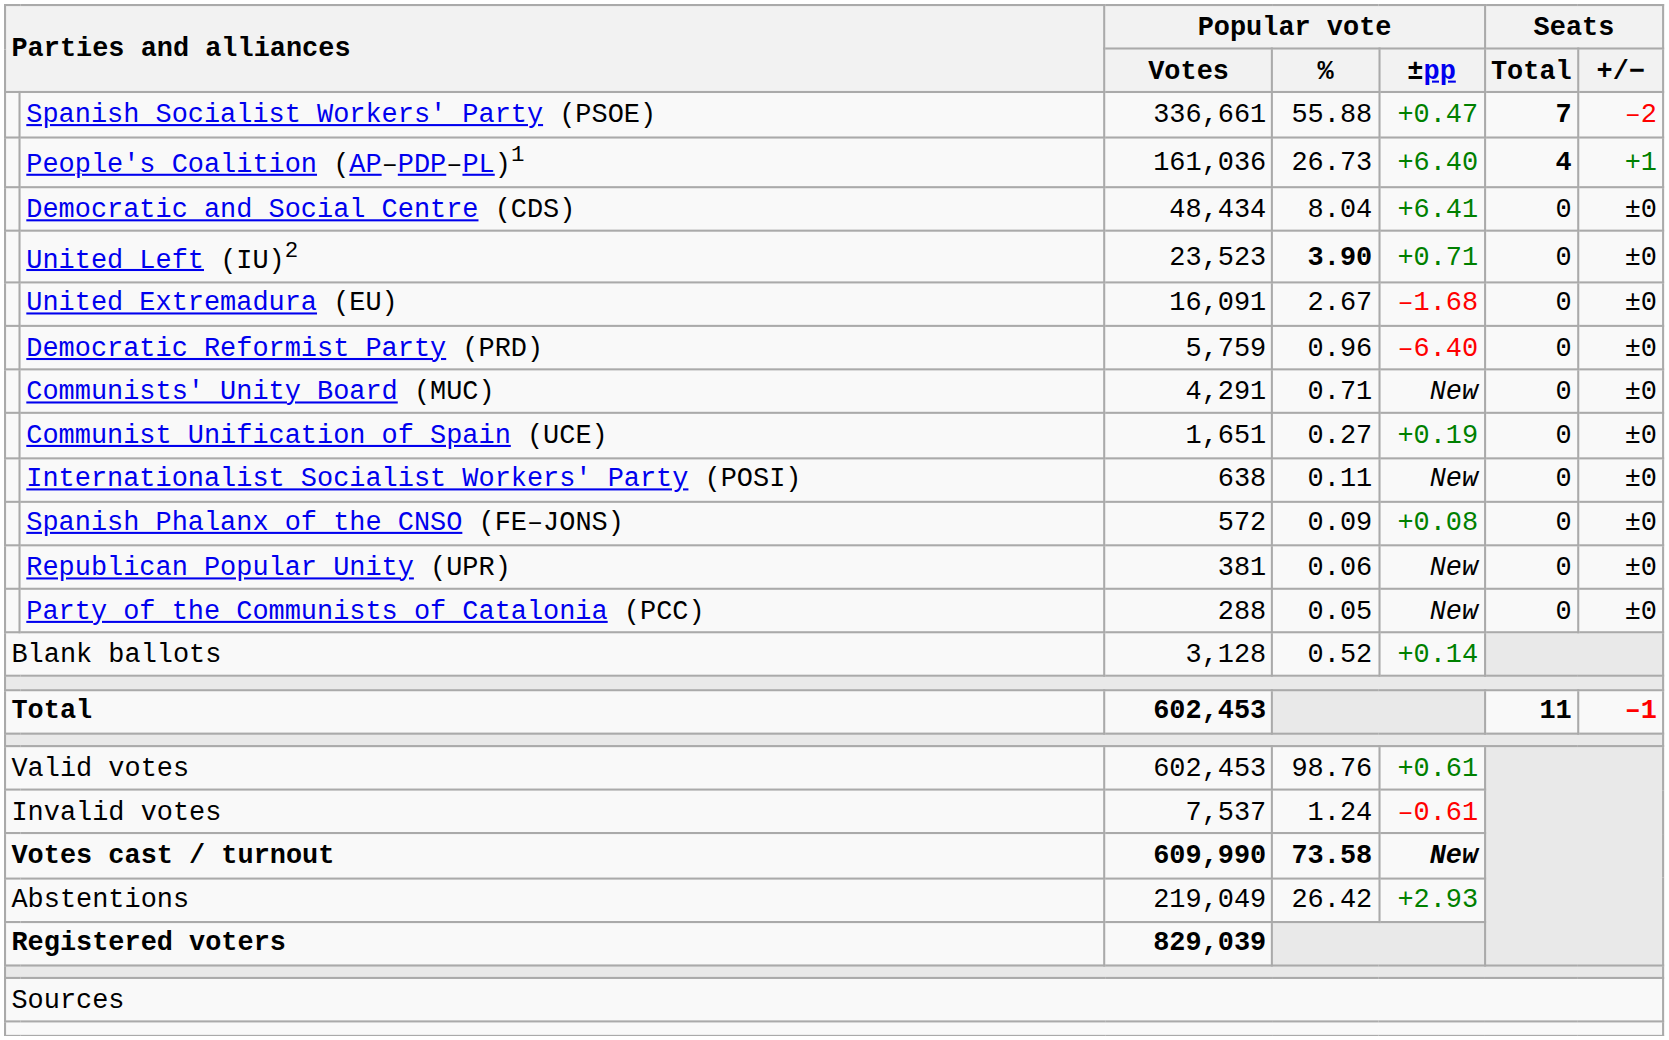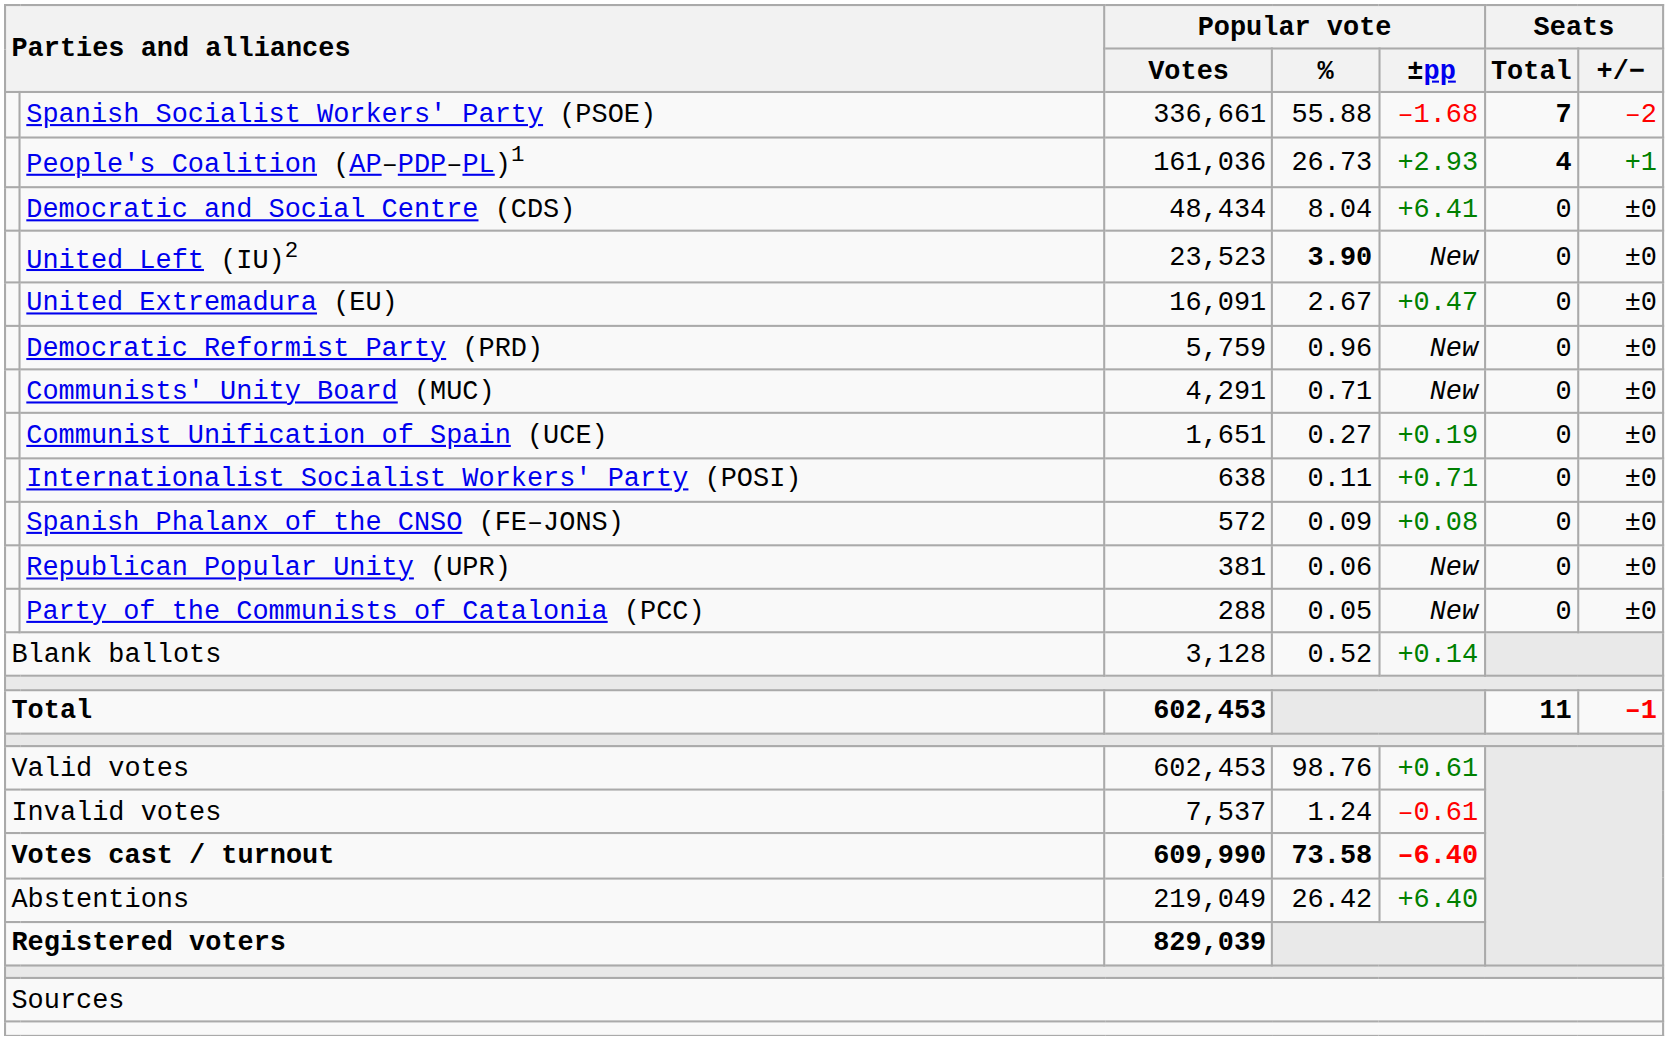(1438, 115) +0.47 -> (1438, 115) –1.68
(1438, 162) +6.40 -> (1438, 162) +2.93
(1438, 257) +0.71 -> (1454, 257) New
(1438, 304) –1.68 -> (1438, 304) +0.47
(1438, 348) –6.40 -> (1454, 348) New
(1454, 479) New -> (1438, 479) +0.71
(1454, 856) New -> (1438, 856) –6.40
(1438, 900) +2.93 -> (1438, 900) +6.40
